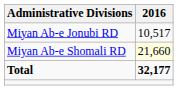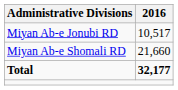(154, 51) lightyellow background -> (154, 51) no background
